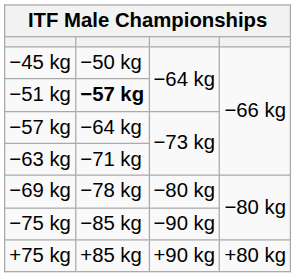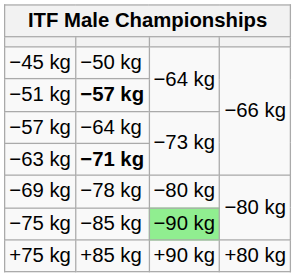(111, 159) normal -> (112, 159) bold
(184, 223) no background -> (184, 223) lightgreen background
